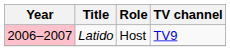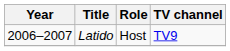(40, 35) pink background -> (40, 35) no background
